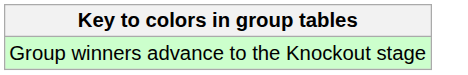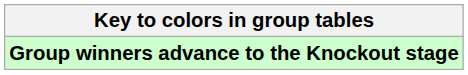(218, 52) normal -> (234, 52) bold
